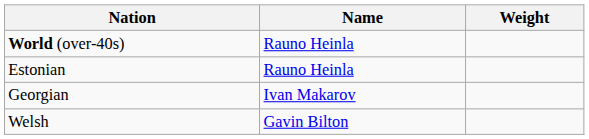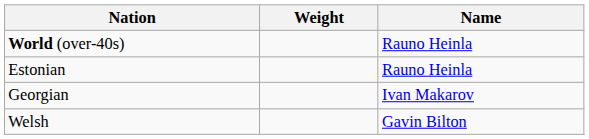columns swapped: (362, 17) <-> (524, 17)
